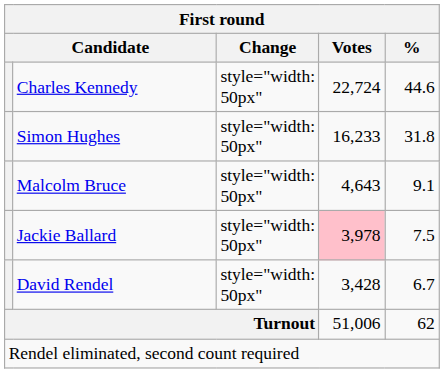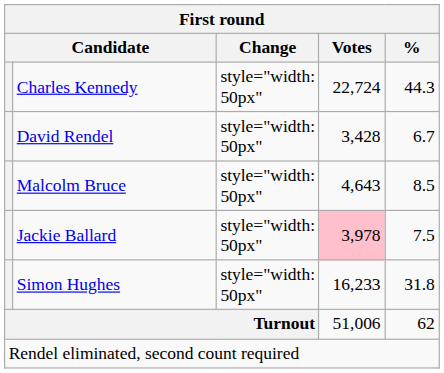(419, 87) 44.6 -> (419, 87) 44.3
rows swapped: (68, 136) <-> (65, 285)
(424, 186) 9.1 -> (424, 186) 8.5
